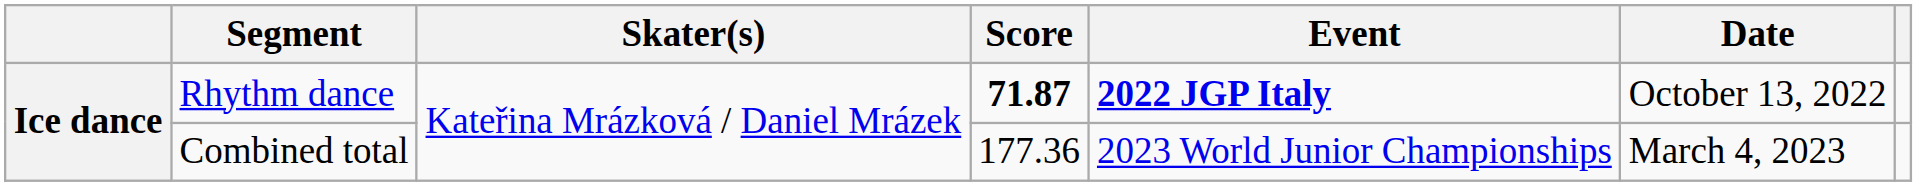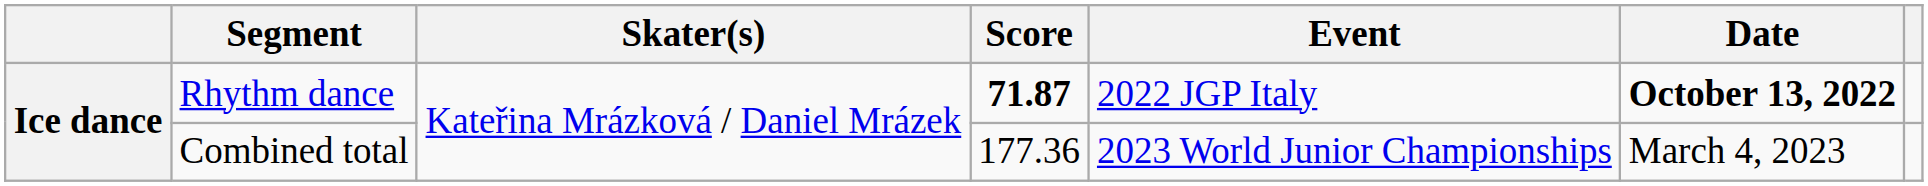(1214, 92) bold -> (1207, 92) normal
(1758, 92) normal -> (1762, 92) bold
